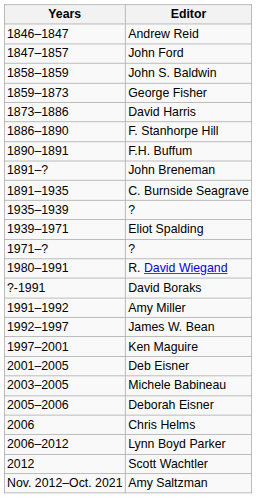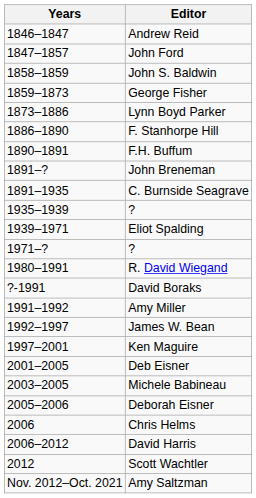(162, 112) David Harris -> (177, 112) Lynn Boyd Parker
(177, 444) Lynn Boyd Parker -> (162, 444) David Harris
